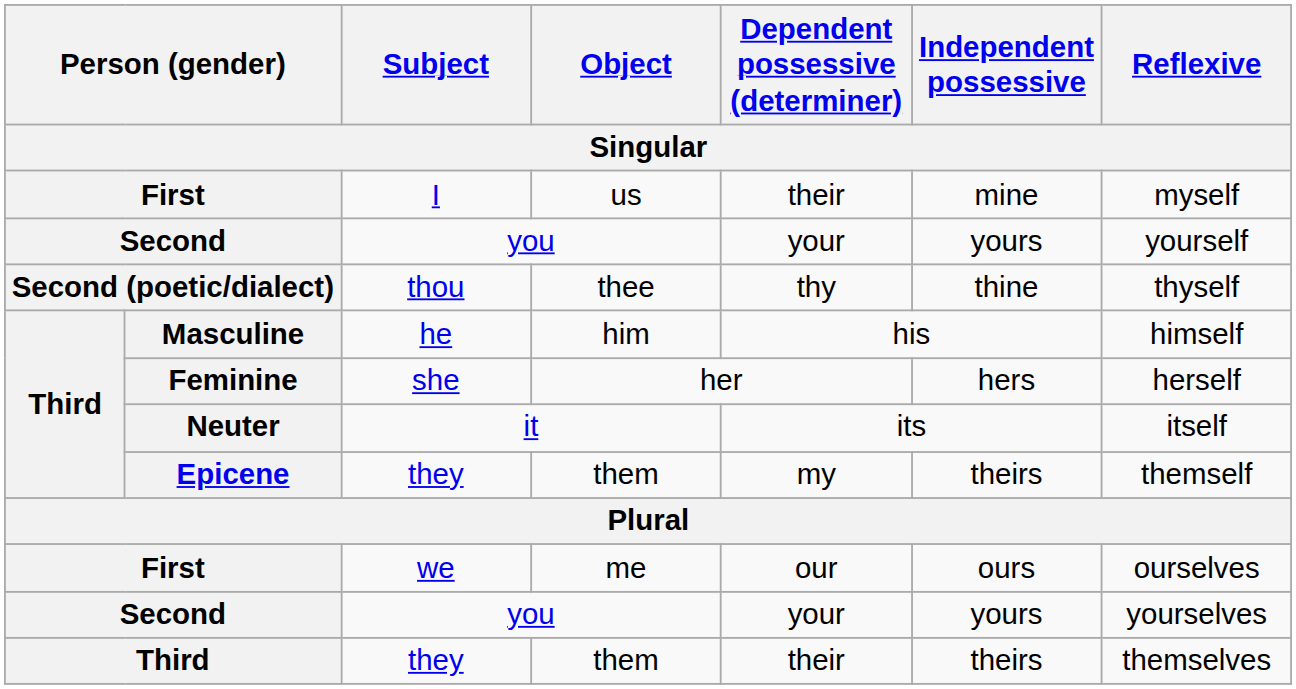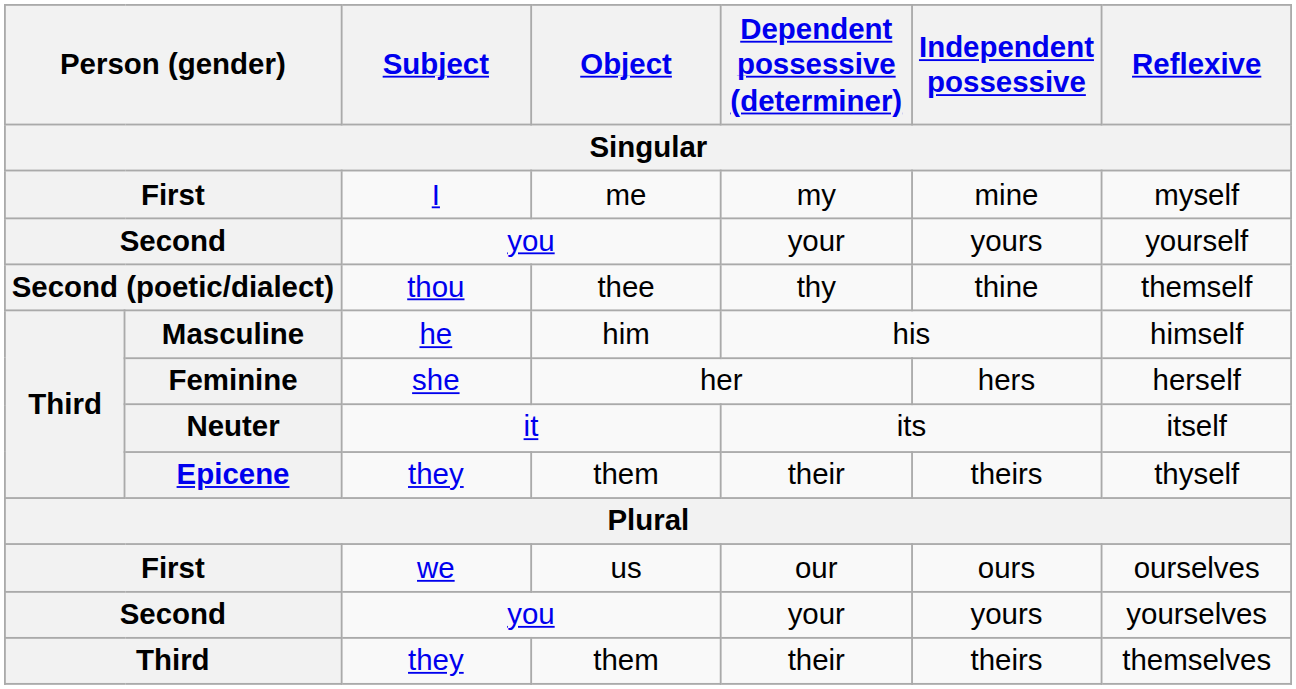(626, 194) us -> (626, 194) me
(816, 194) their -> (816, 194) my
(1197, 287) thyself -> (1197, 287) themself
(816, 474) my -> (816, 474) their
(1197, 474) themself -> (1197, 474) thyself
(626, 567) me -> (626, 567) us
